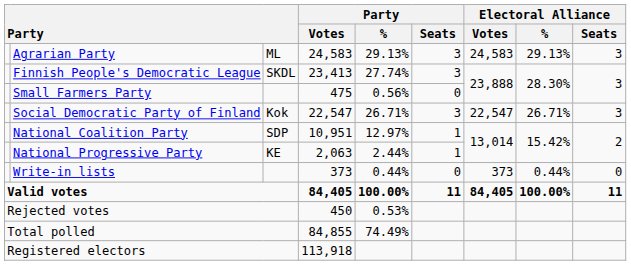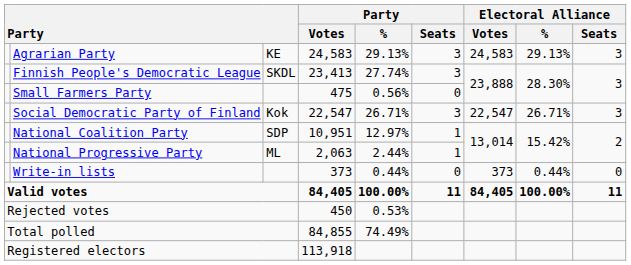(274, 54) ML -> (274, 54) KE
(274, 152) KE -> (274, 152) ML
